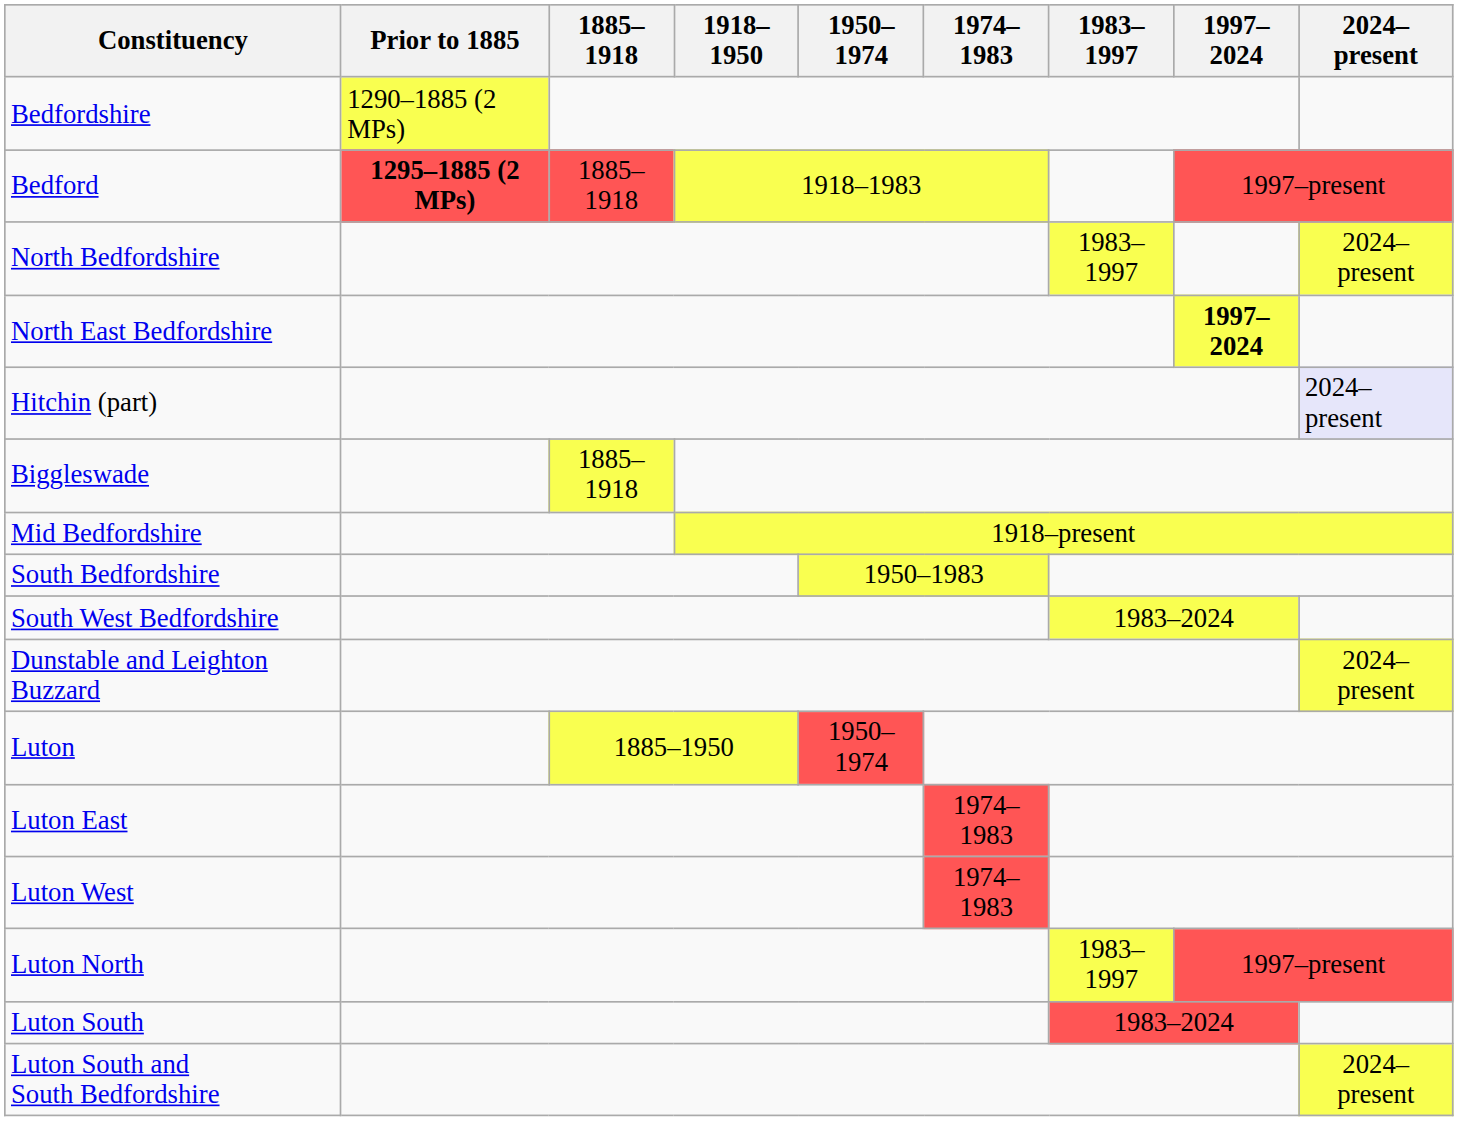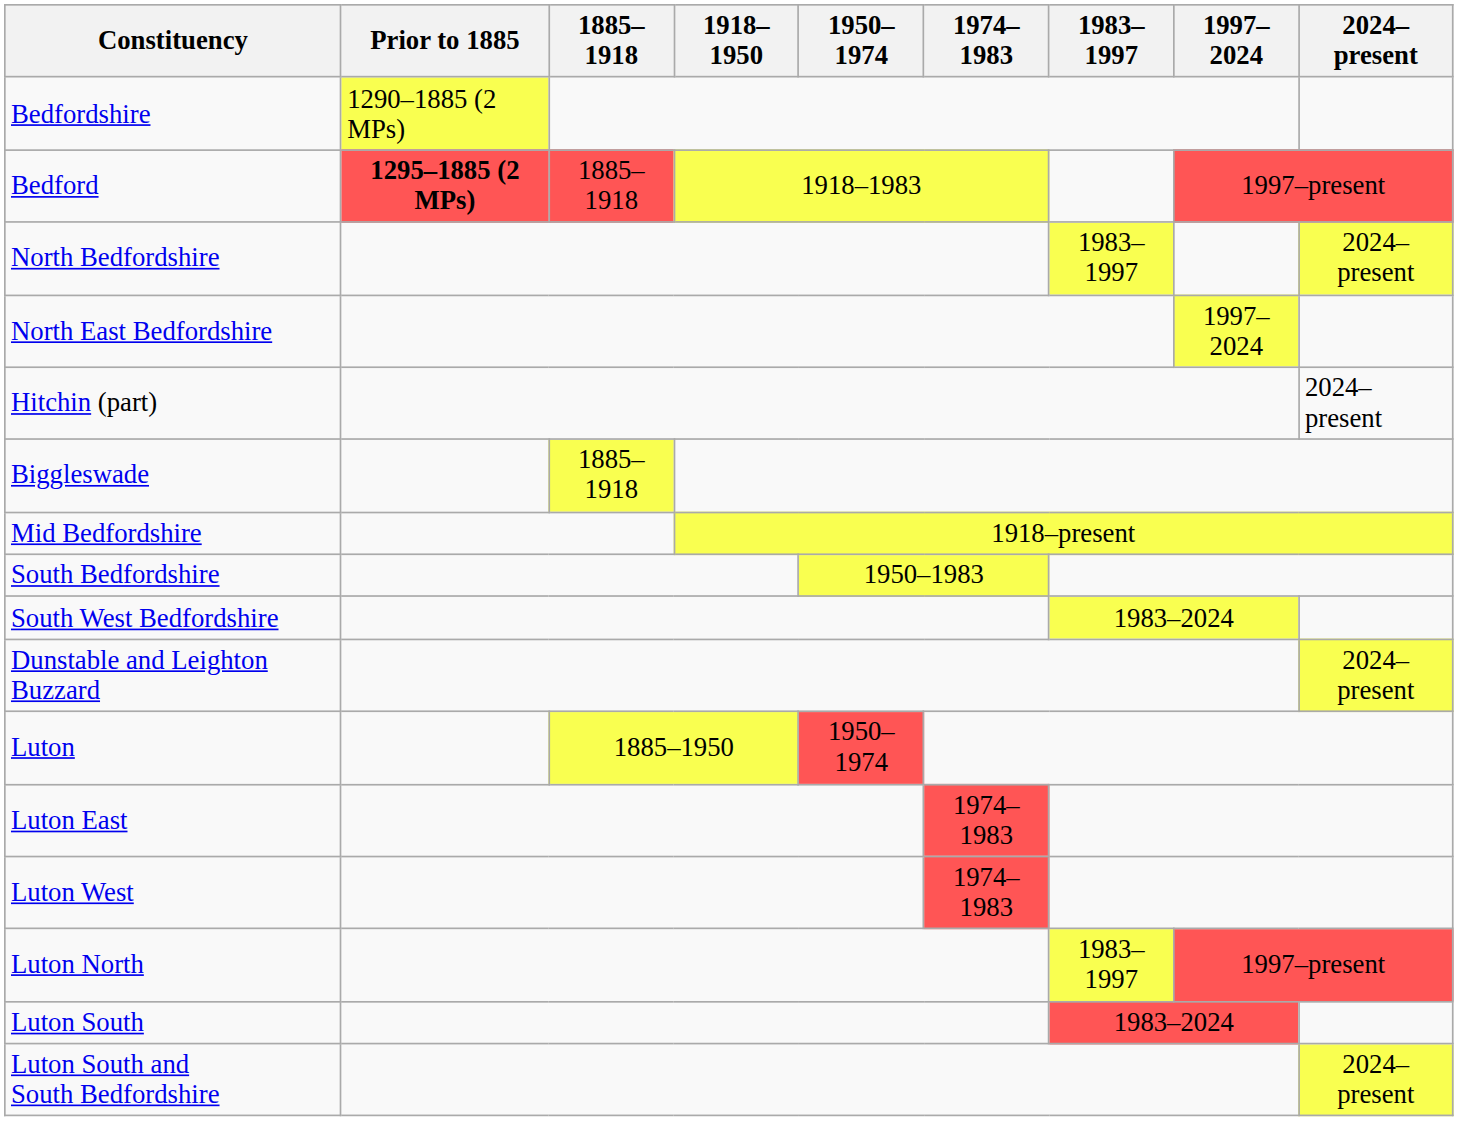(1236, 330) bold -> (1236, 330) normal
(1344, 402) lavender background -> (1344, 402) no background
